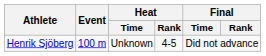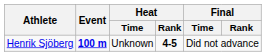(92, 44) normal -> (92, 44) bold
(169, 44) normal -> (170, 44) bold
